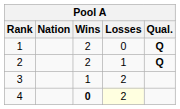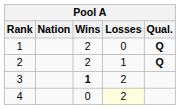(88, 79) normal -> (88, 79) bold
(88, 96) bold -> (88, 96) normal
